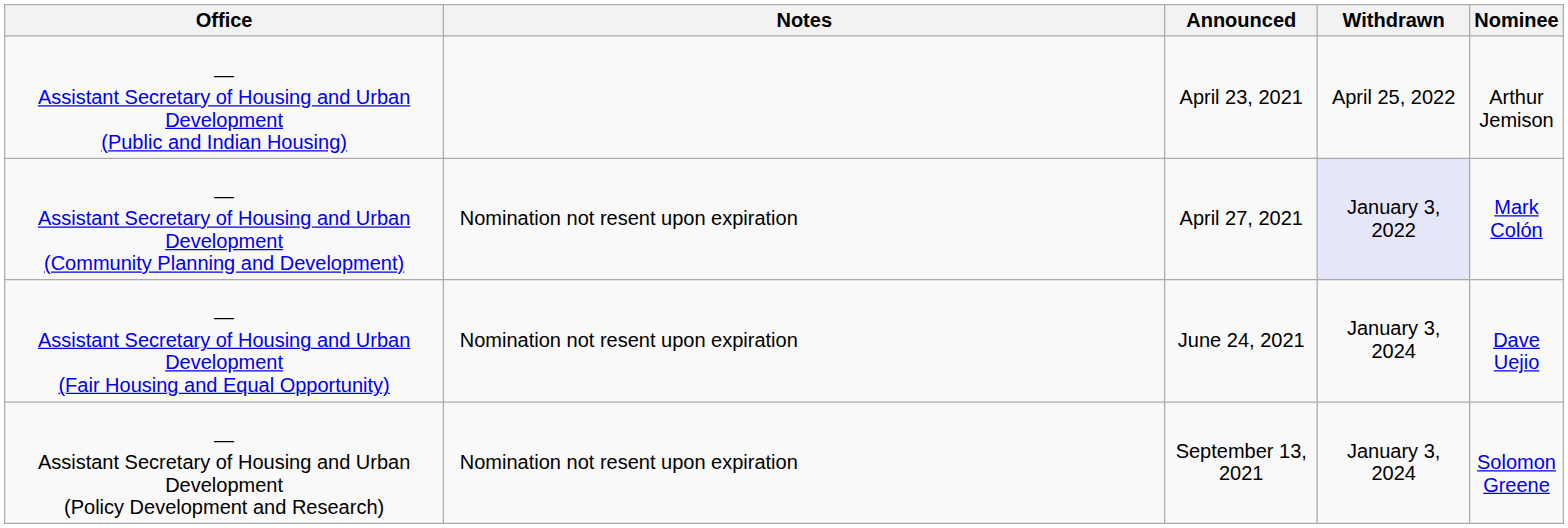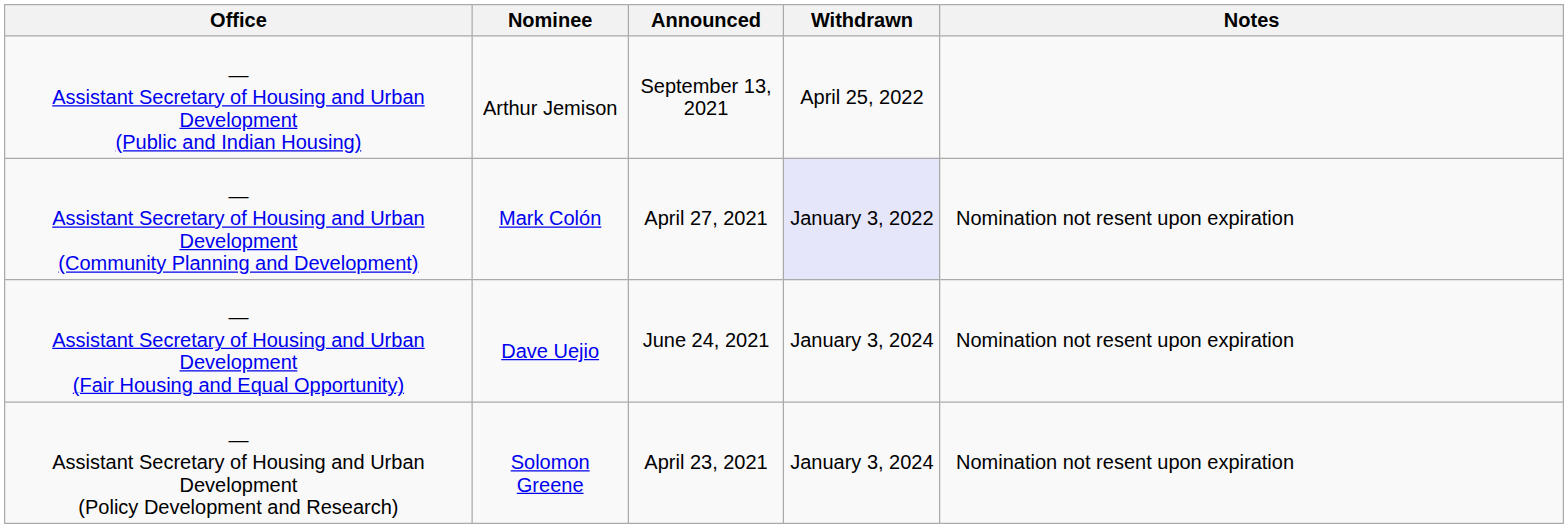columns swapped: (1517, 20) <-> (804, 20)
(1241, 97) April 23, 2021 -> (706, 97) September 13, 2021
(1241, 462) September 13, 2021 -> (706, 462) April 23, 2021
